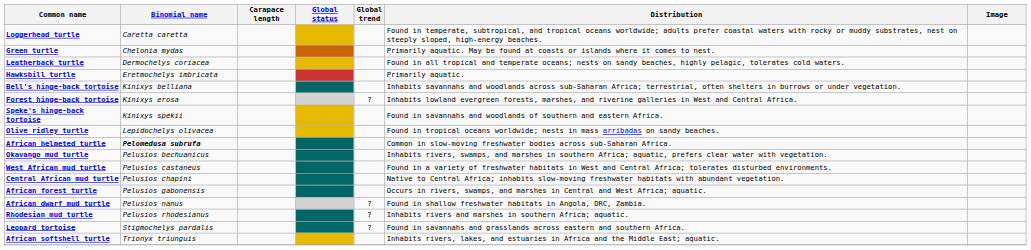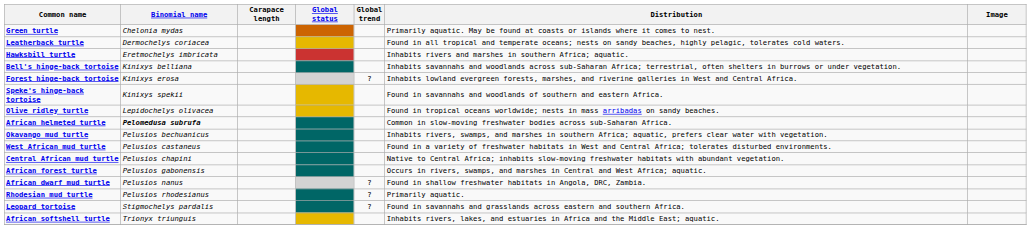- row: (43, 35)
(426, 75) Primarily aquatic. -> (508, 55) Inhabits rivers and marshes in southern Africa; aquatic.
(508, 215) Inhabits rivers and marshes in southern Africa; aquatic. -> (426, 195) Primarily aquatic.
